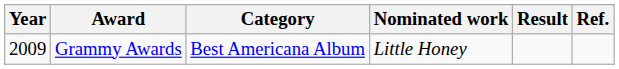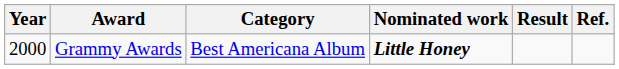(28, 49) 2009 -> (28, 49) 2000
(420, 49) normal -> (422, 49) bold
